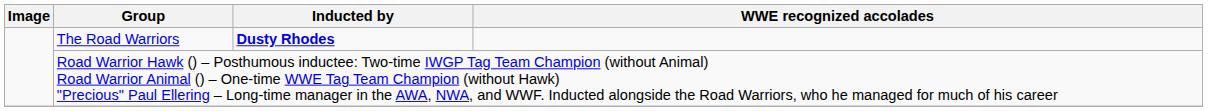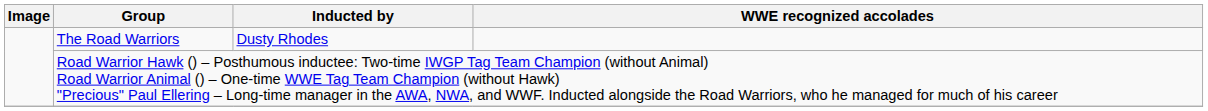(285, 39) bold -> (282, 39) normal
